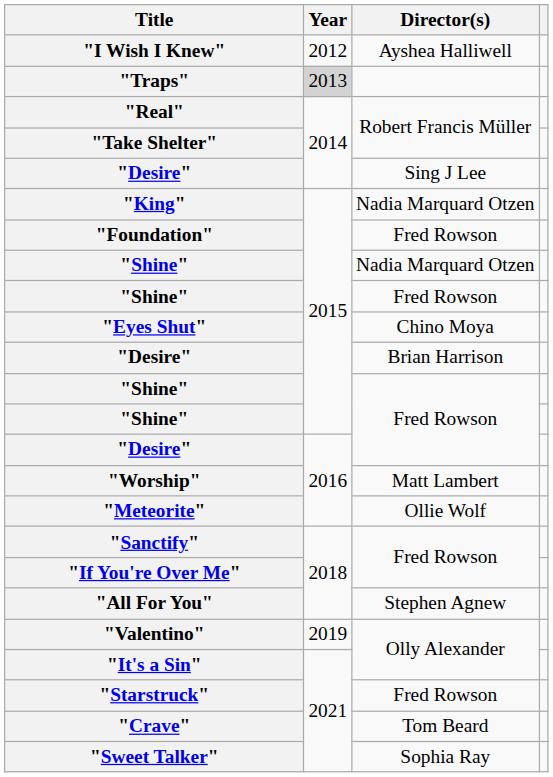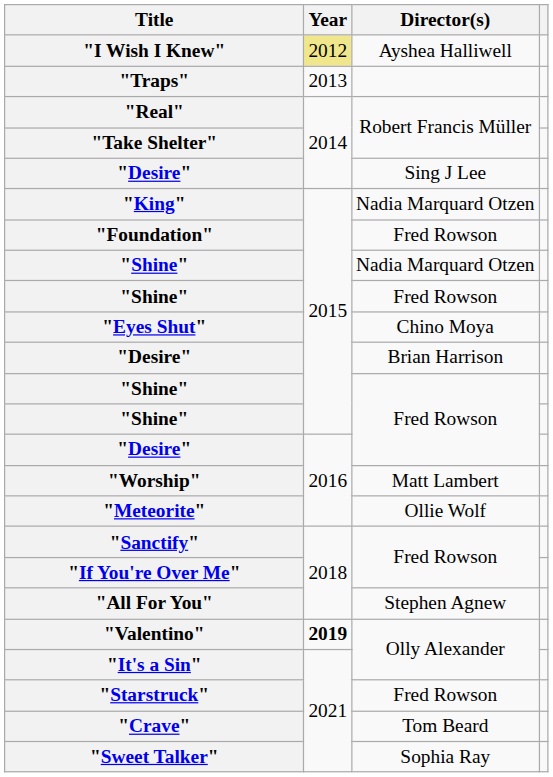(328, 50) no background -> (328, 50) khaki background
(328, 81) lightgrey background -> (328, 81) no background
(328, 633) normal -> (328, 633) bold
